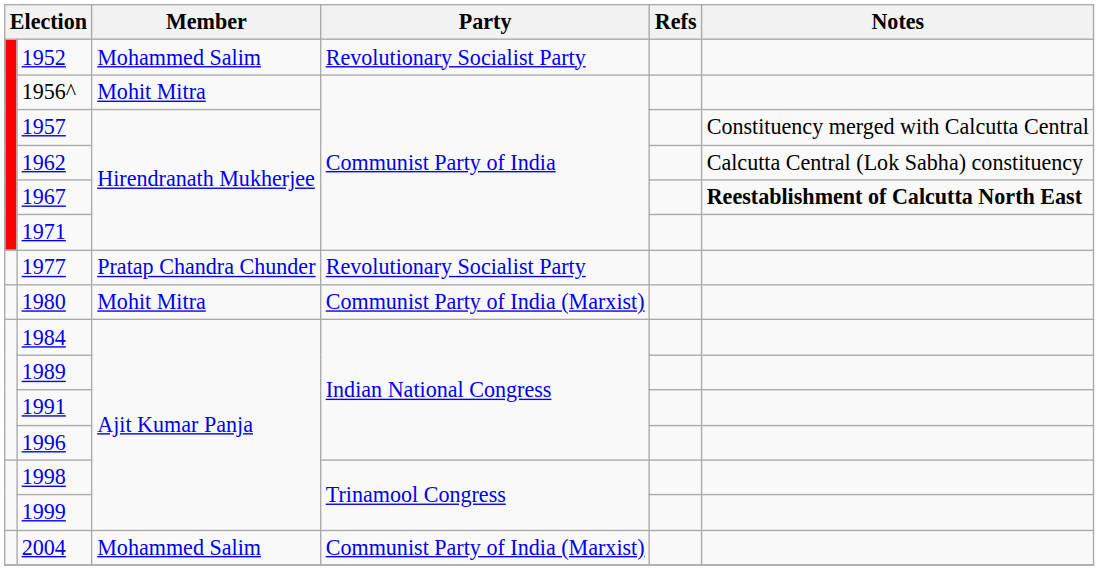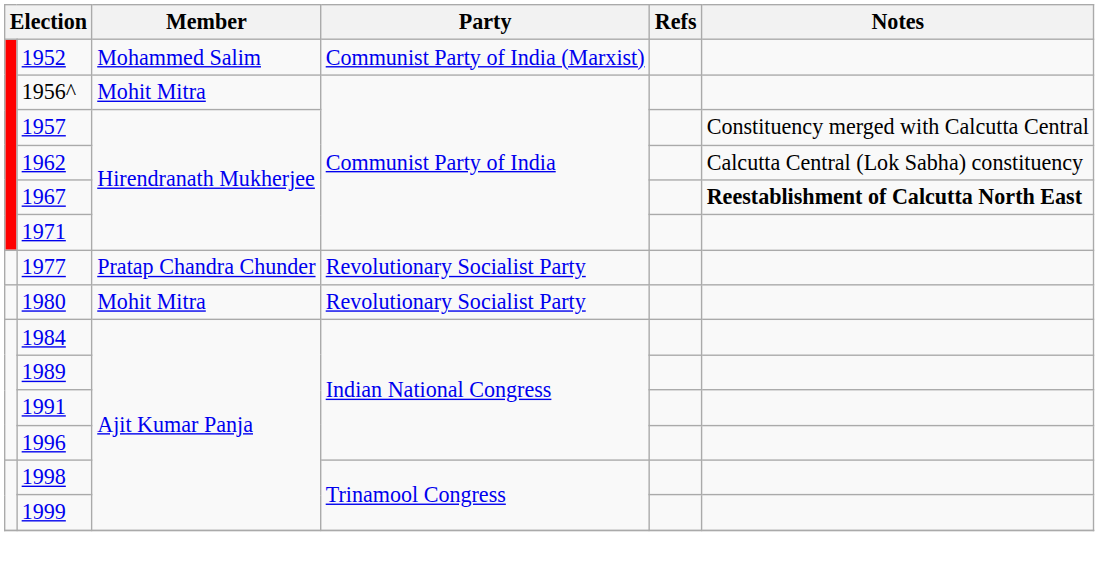(456, 57) Revolutionary Socialist Party -> (485, 57) Communist Party of India (Marxist)
(485, 302) Communist Party of India (Marxist) -> (456, 302) Revolutionary Socialist Party
- row: (44, 547)
